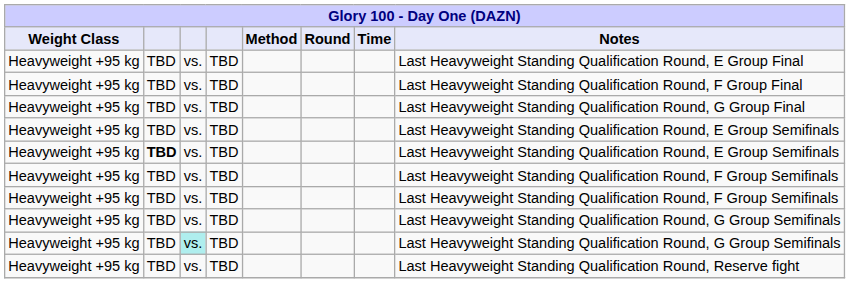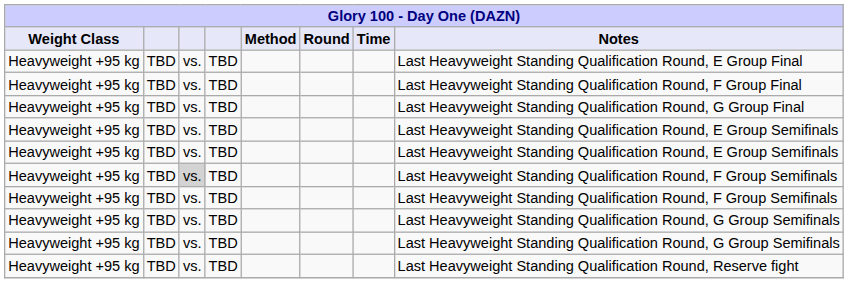(162, 152) bold -> (161, 152) normal
(193, 175) no background -> (192, 175) lightgrey background
(193, 243) paleturquoise background -> (192, 243) no background
